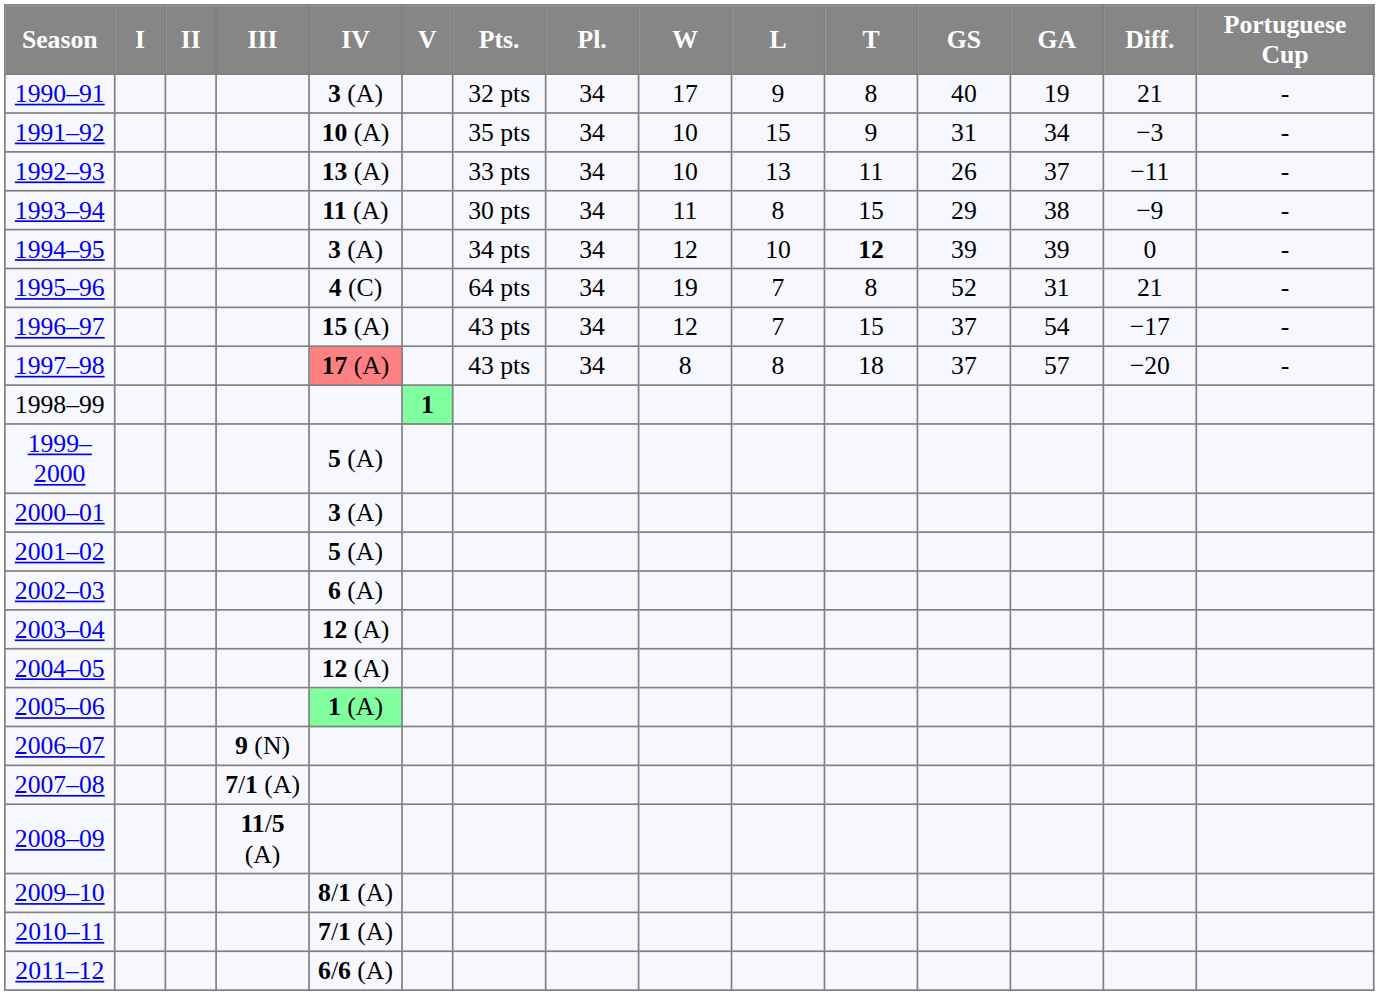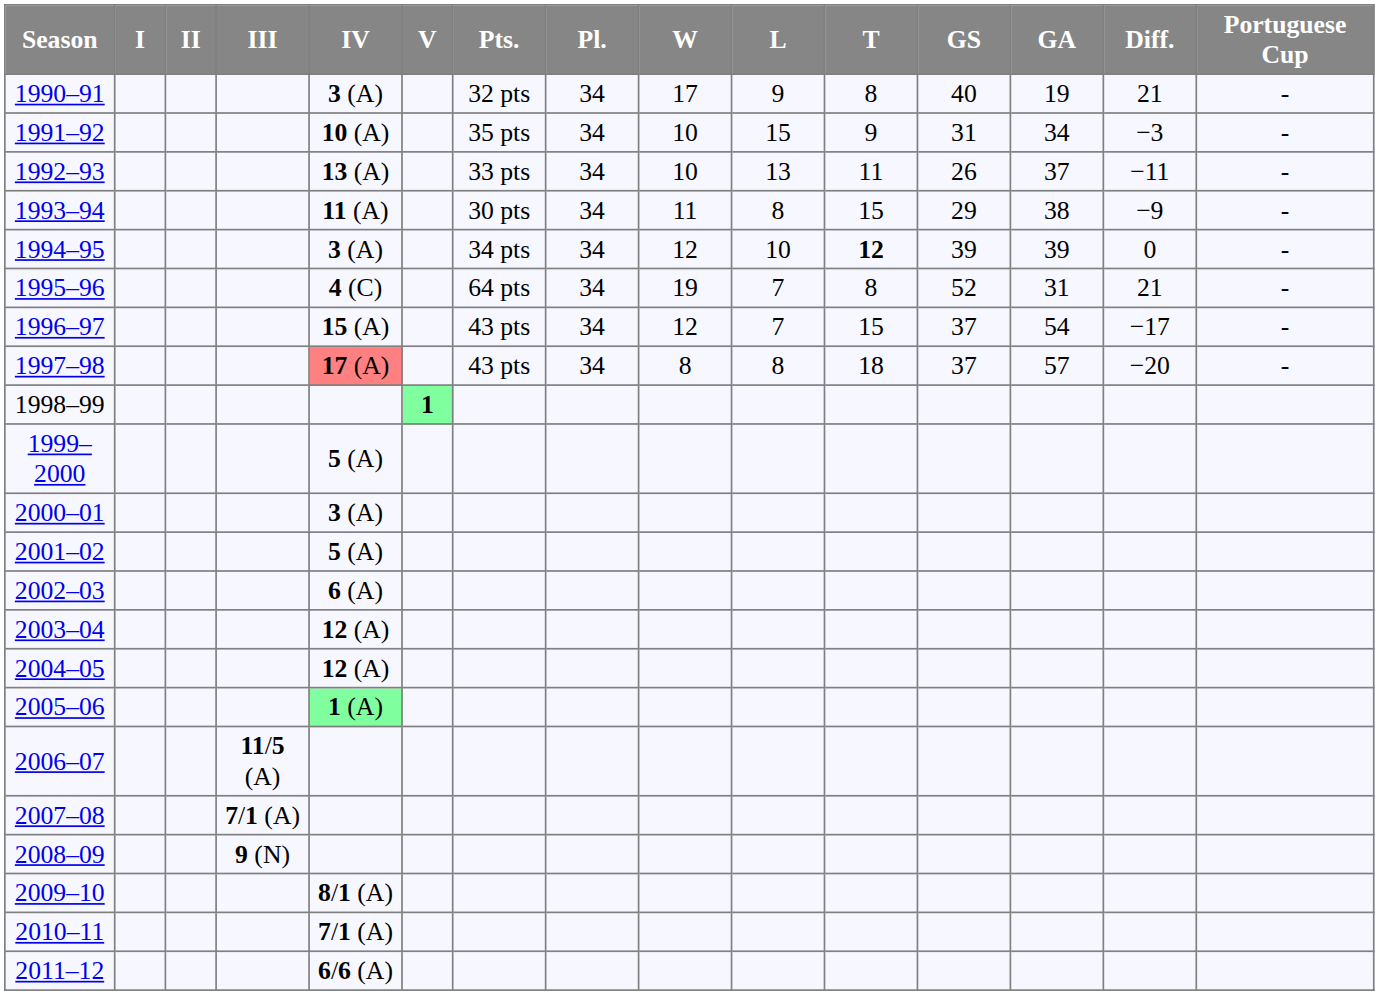(263, 745) 9 (N) -> (263, 760) 11/5 (A)
(263, 838) 11/5 (A) -> (263, 853) 9 (N)
